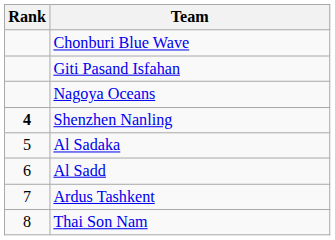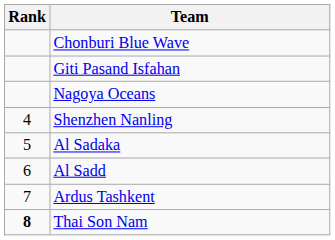(27, 119) bold -> (27, 119) normal
(27, 222) normal -> (27, 222) bold
